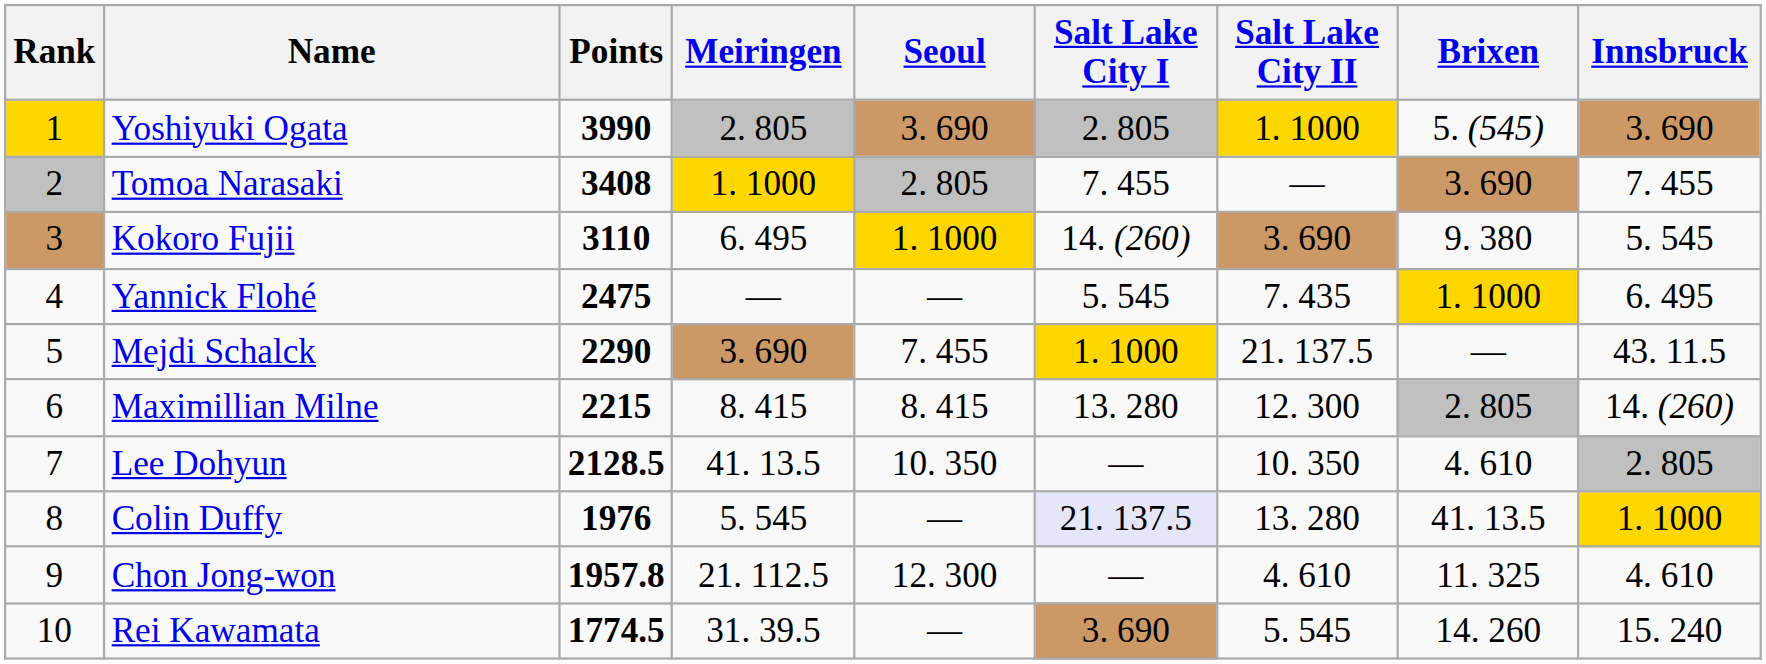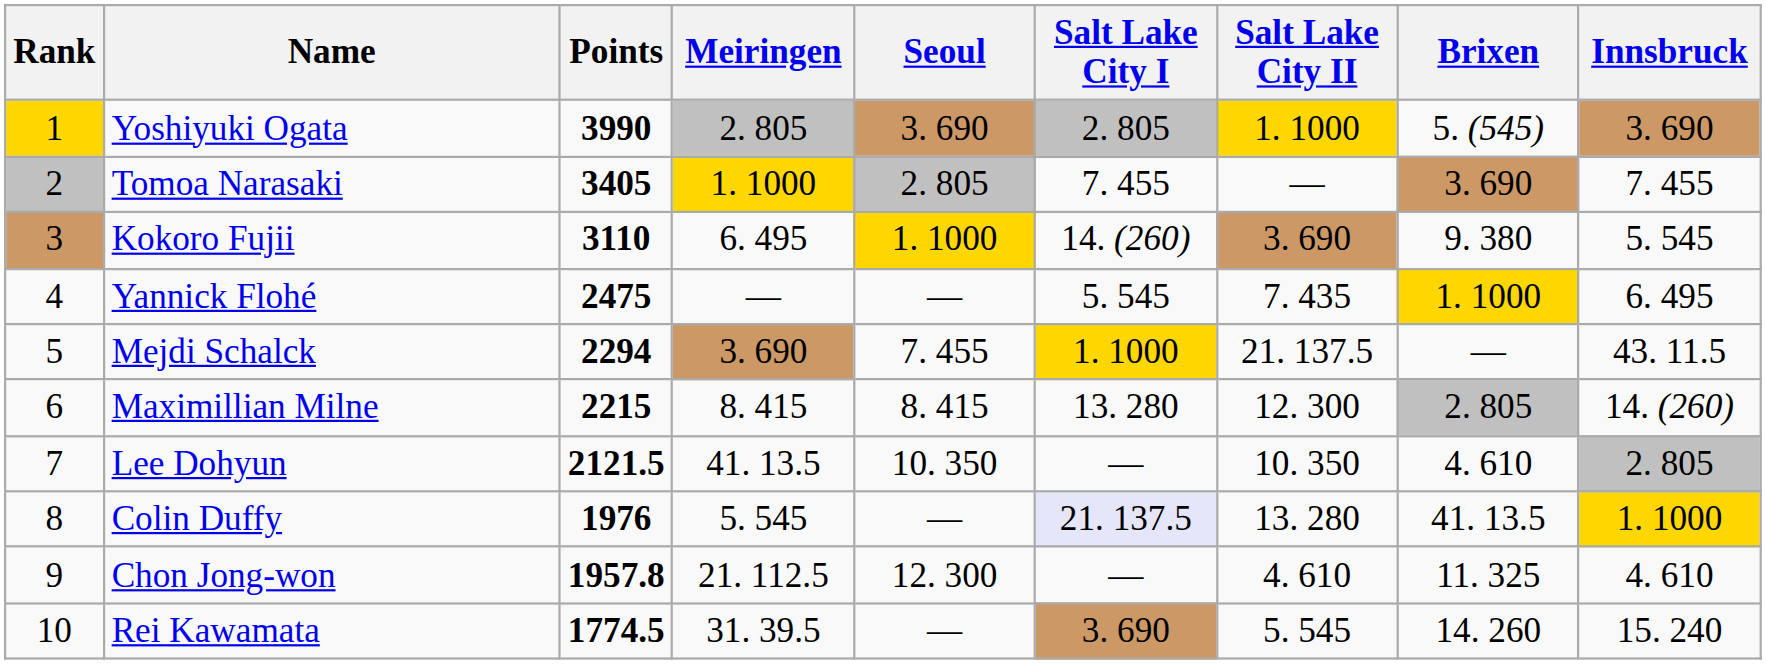(616, 183) 3408 -> (616, 183) 3405
(616, 351) 2290 -> (616, 351) 2294
(616, 462) 2128.5 -> (616, 462) 2121.5
